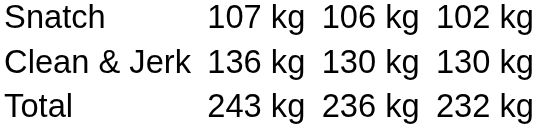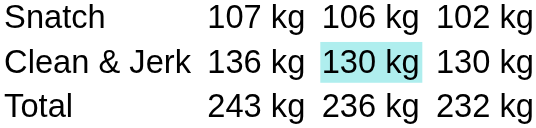(371, 61) no background -> (371, 61) paleturquoise background
